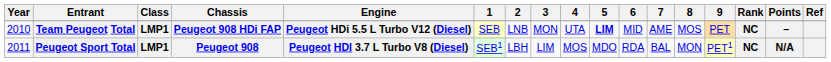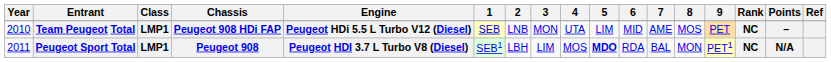(604, 29) bold -> (604, 29) normal
(604, 47) normal -> (604, 47) bold
